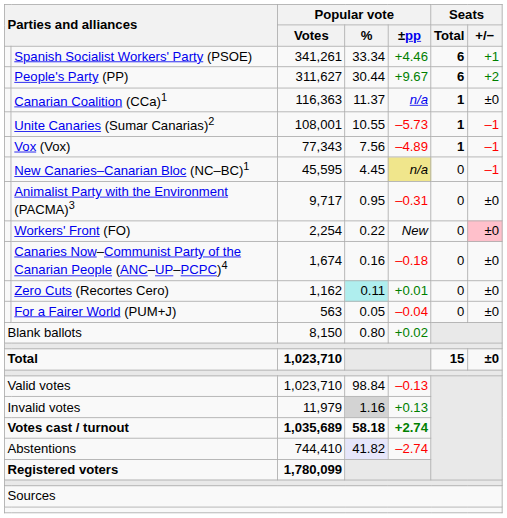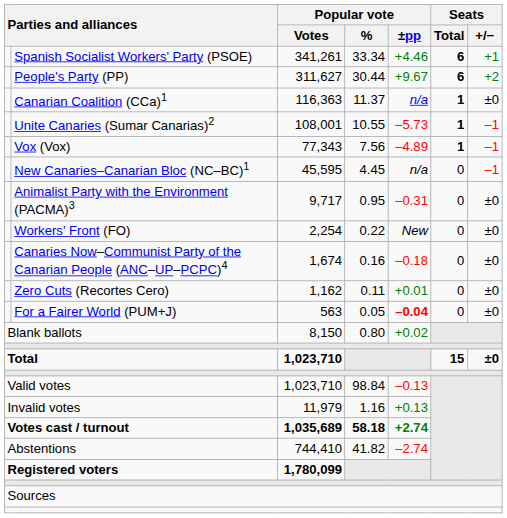(419, 169) khaki background -> (419, 169) no background
(492, 231) pink background -> (492, 231) no background
(373, 291) paleturquoise background -> (373, 291) no background
(412, 311) normal -> (412, 311) bold
(372, 407) lightgrey background -> (372, 407) no background
(369, 448) lavender background -> (369, 448) no background
